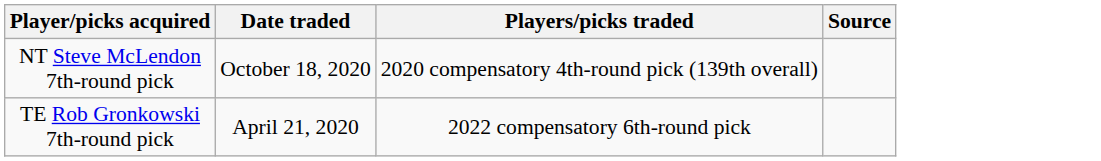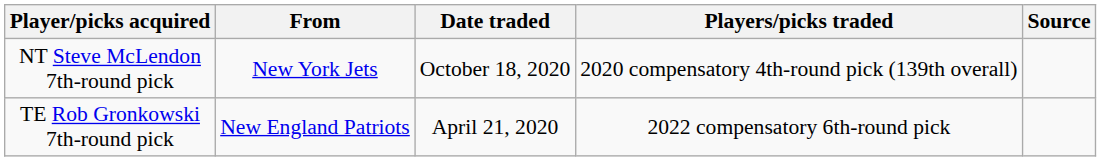+ column: (315, 21)
